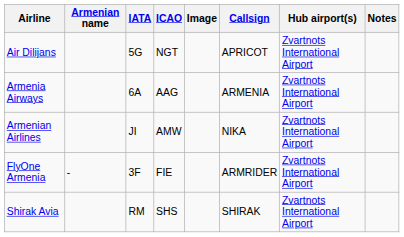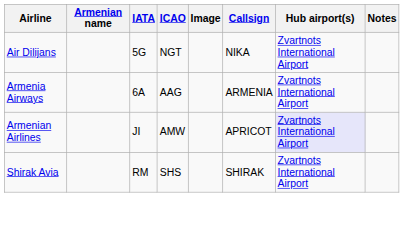(245, 52) APRICOT -> (238, 52) NIKA
(234, 132) NIKA -> (249, 132) APRICOT
(311, 132) no background -> (306, 132) lavender background
- row: (26, 172)
